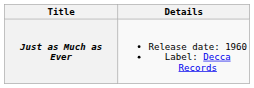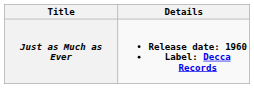(184, 57) normal -> (184, 57) bold
